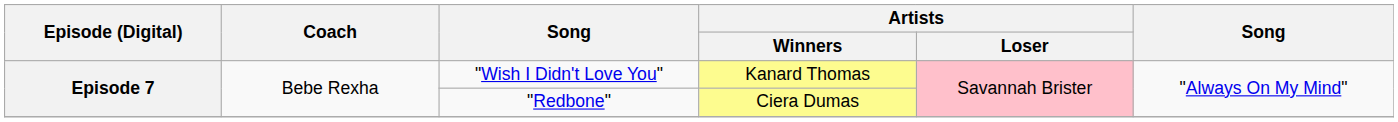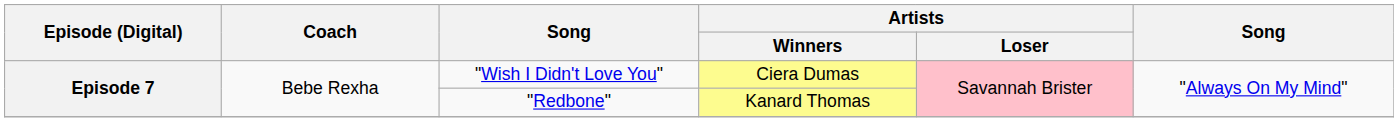(808, 74) Kanard Thomas -> (808, 74) Ciera Dumas
(808, 102) Ciera Dumas -> (808, 102) Kanard Thomas
